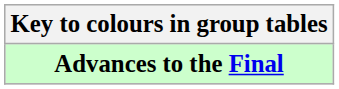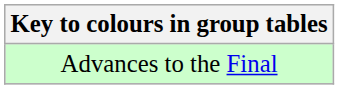(169, 63) bold -> (169, 63) normal
